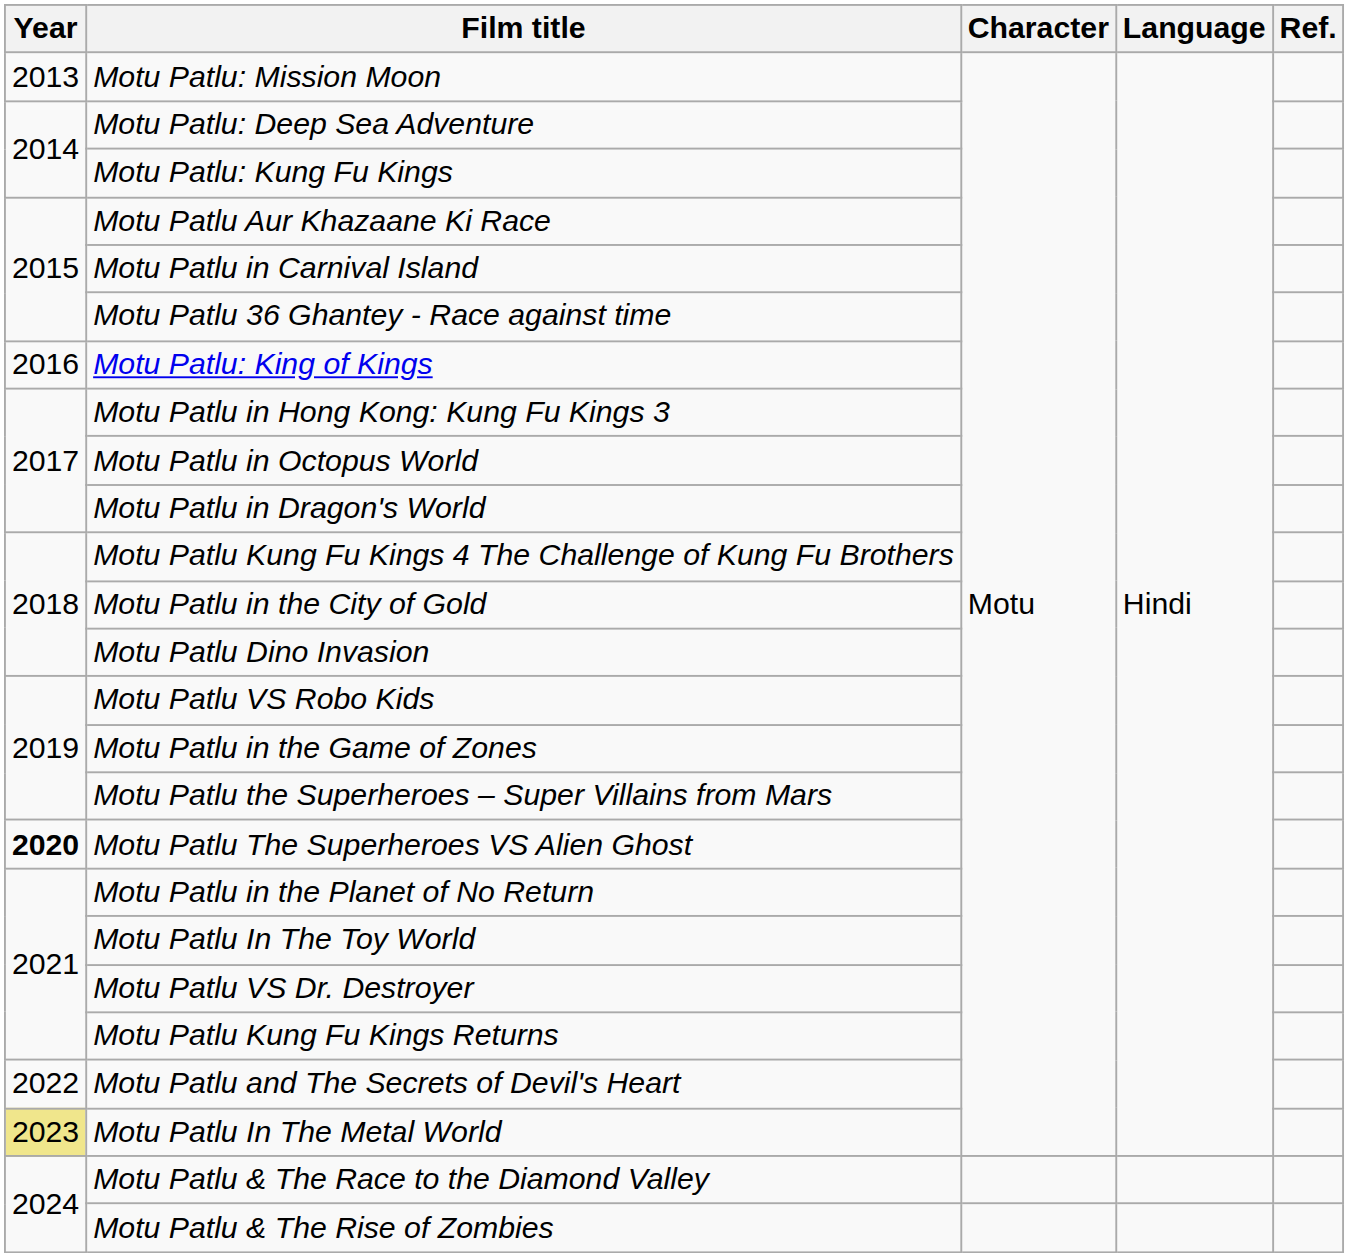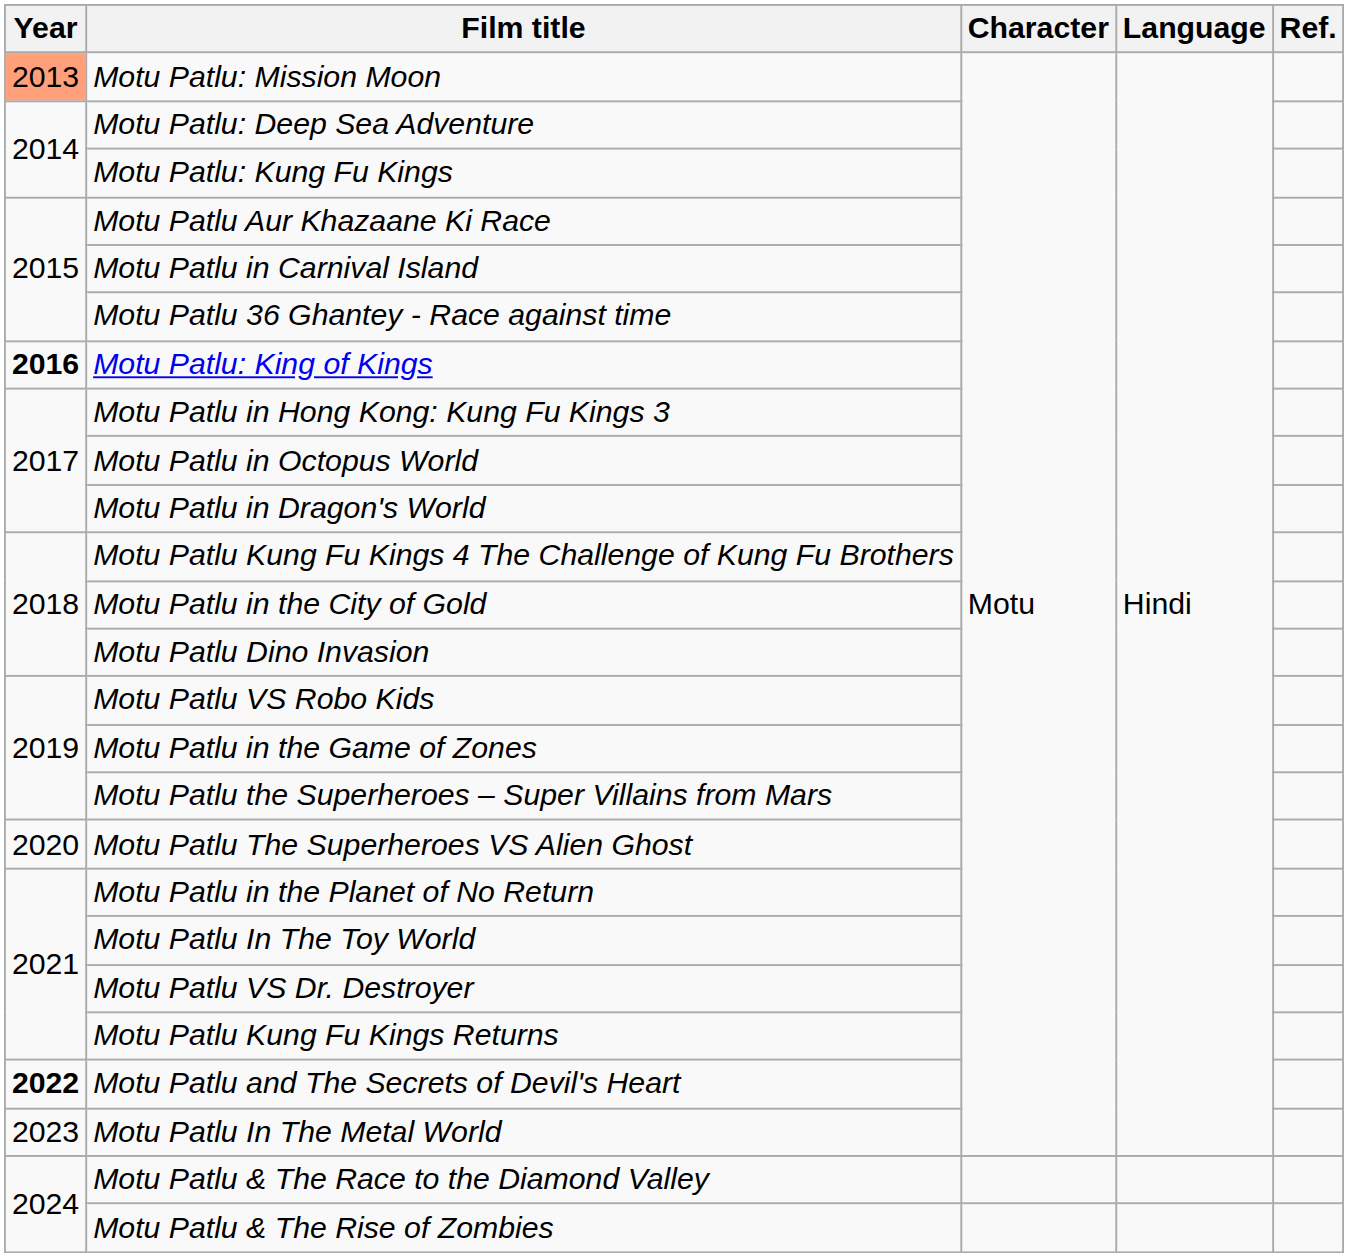(46, 76) no background -> (46, 76) lightsalmon background
(46, 364) normal -> (46, 364) bold
(46, 843) bold -> (46, 843) normal
(46, 1083) normal -> (46, 1083) bold
(46, 1131) khaki background -> (46, 1131) no background
